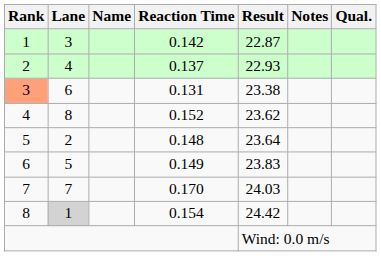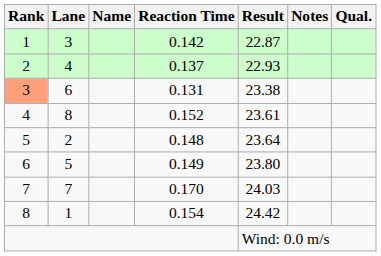(263, 115) 23.62 -> (263, 115) 23.61
(263, 164) 23.83 -> (263, 164) 23.80
(68, 213) lightgrey background -> (68, 213) no background
